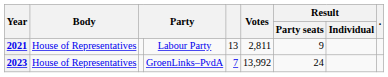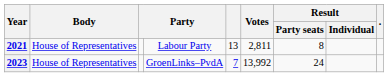(321, 47) 9 -> (321, 47) 8
